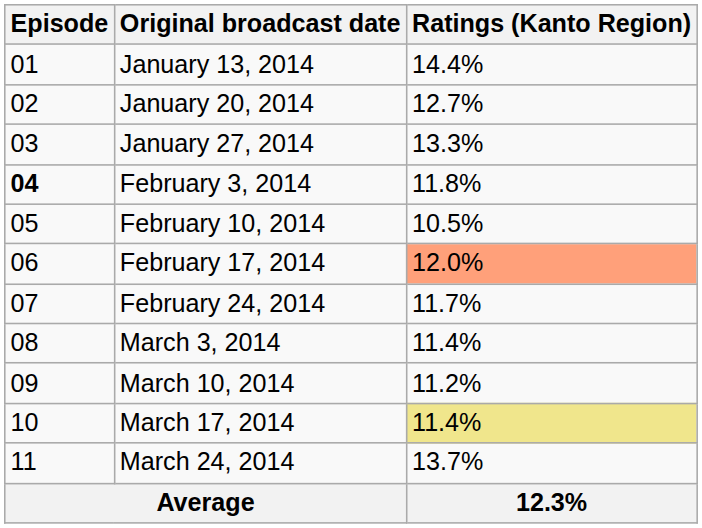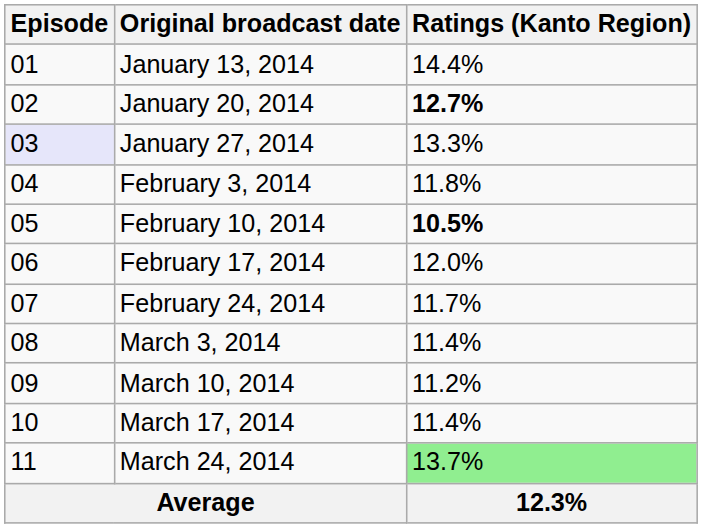(448, 104) normal -> (448, 104) bold
(25, 143) no background -> (25, 143) lavender background
(25, 183) bold -> (25, 183) normal
(448, 223) normal -> (448, 223) bold
(448, 263) lightsalmon background -> (448, 263) no background
(447, 422) khaki background -> (447, 422) no background
(448, 462) no background -> (448, 462) lightgreen background
